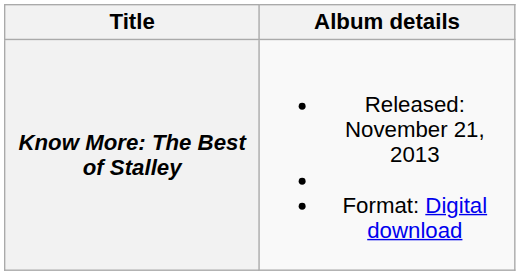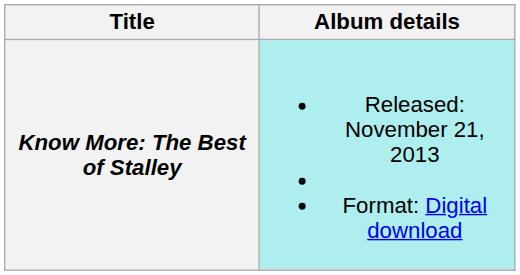(387, 167) no background -> (387, 167) paleturquoise background
